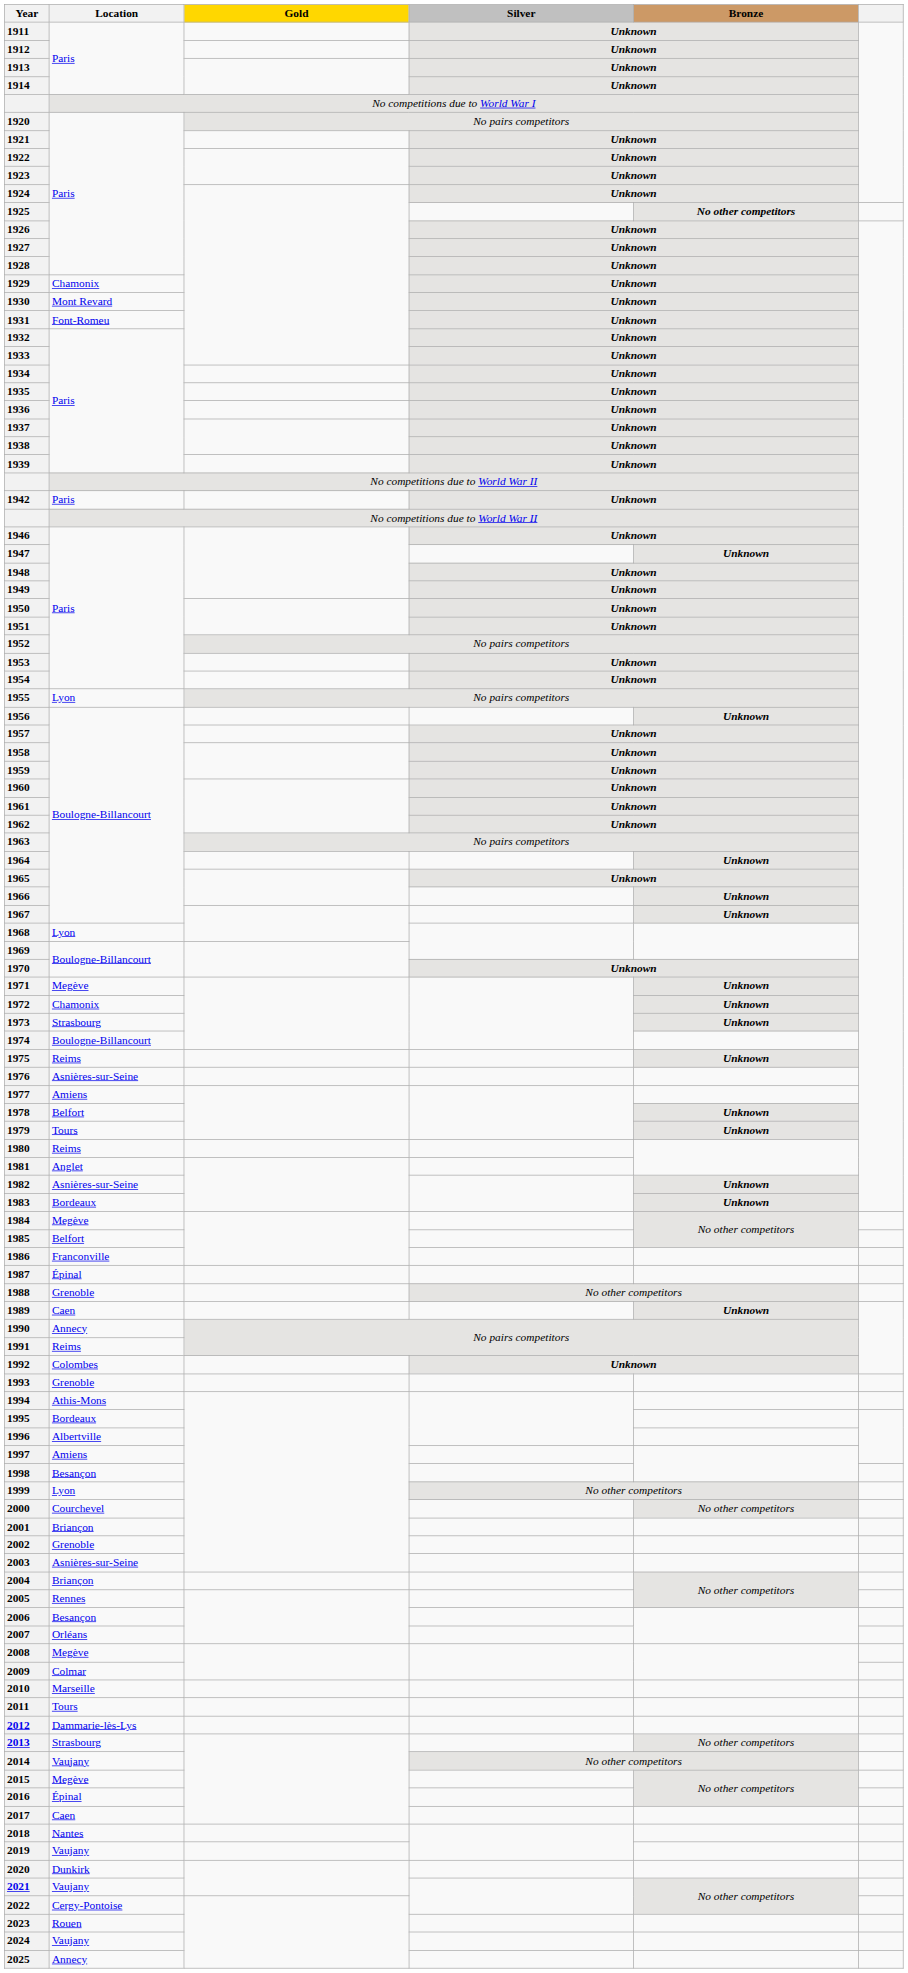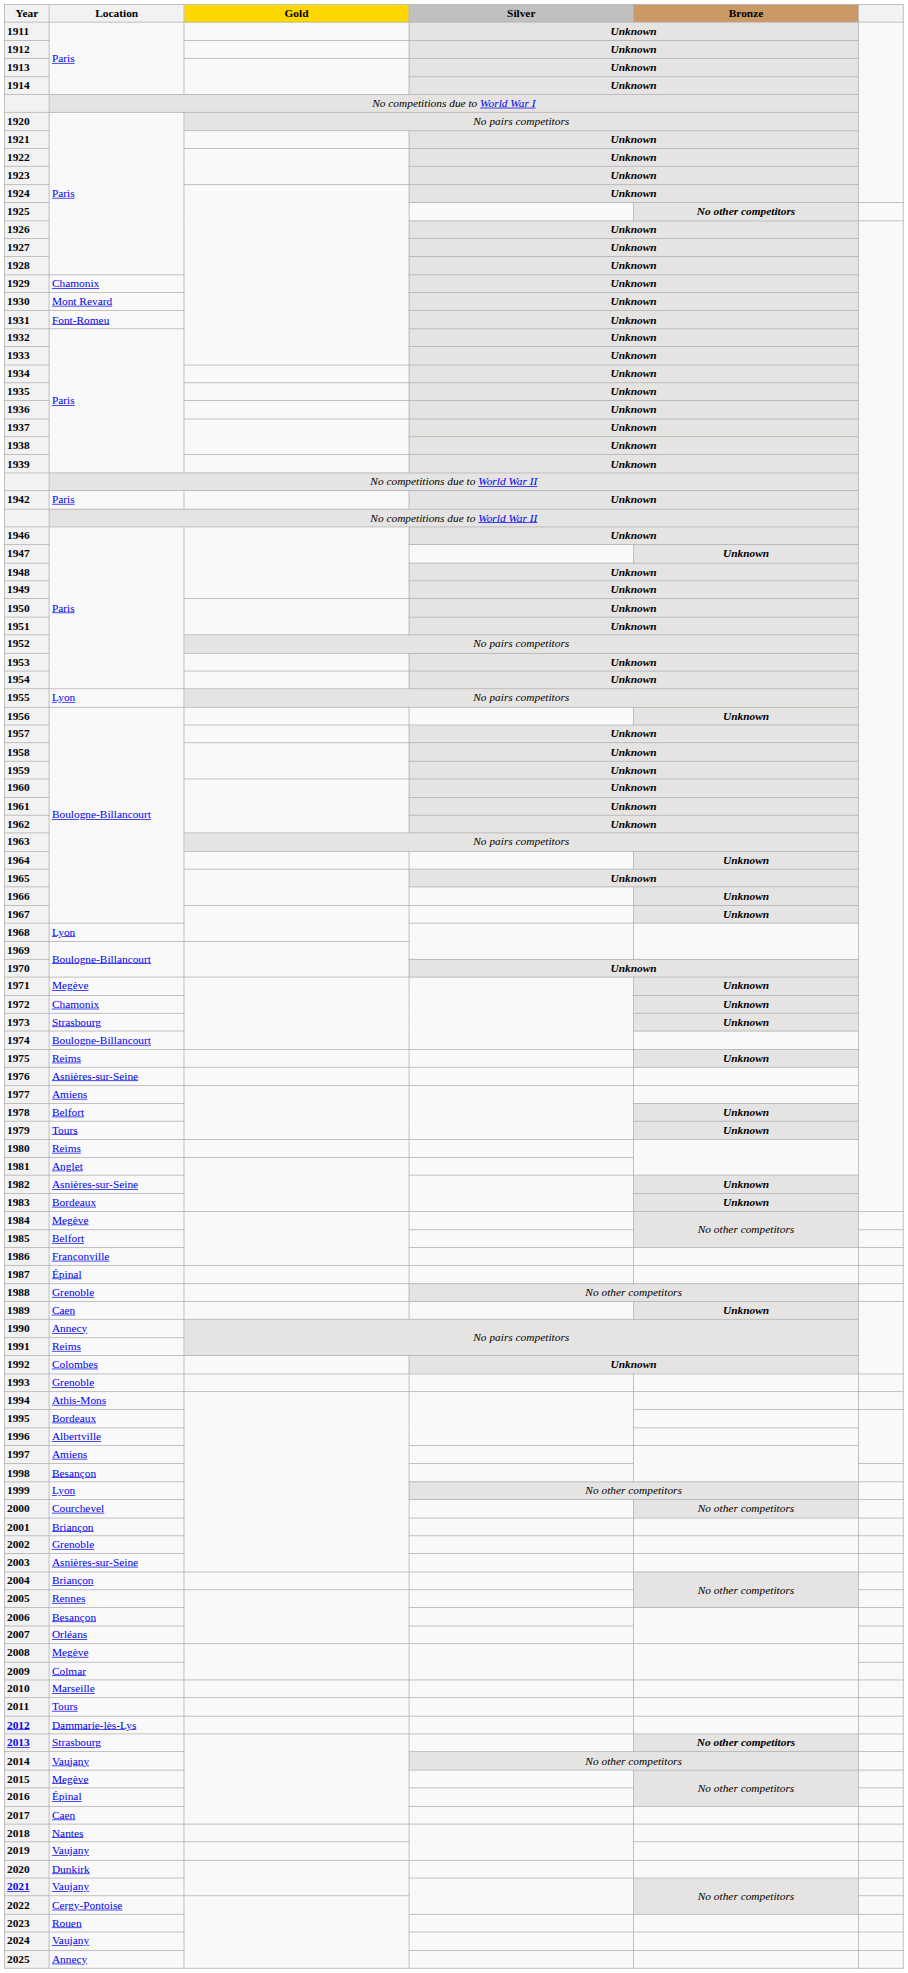(746, 1743) normal -> (746, 1743) bold
